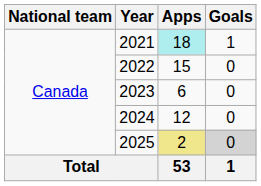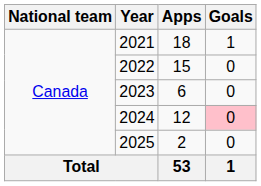(182, 42) paleturquoise background -> (182, 42) no background
(231, 117) no background -> (231, 117) pink background
(182, 142) khaki background -> (182, 142) no background
(231, 142) lightgrey background -> (231, 142) no background
